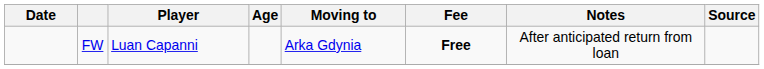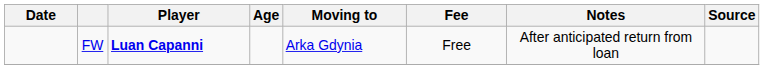(154, 45) normal -> (157, 45) bold
(456, 45) bold -> (457, 45) normal
